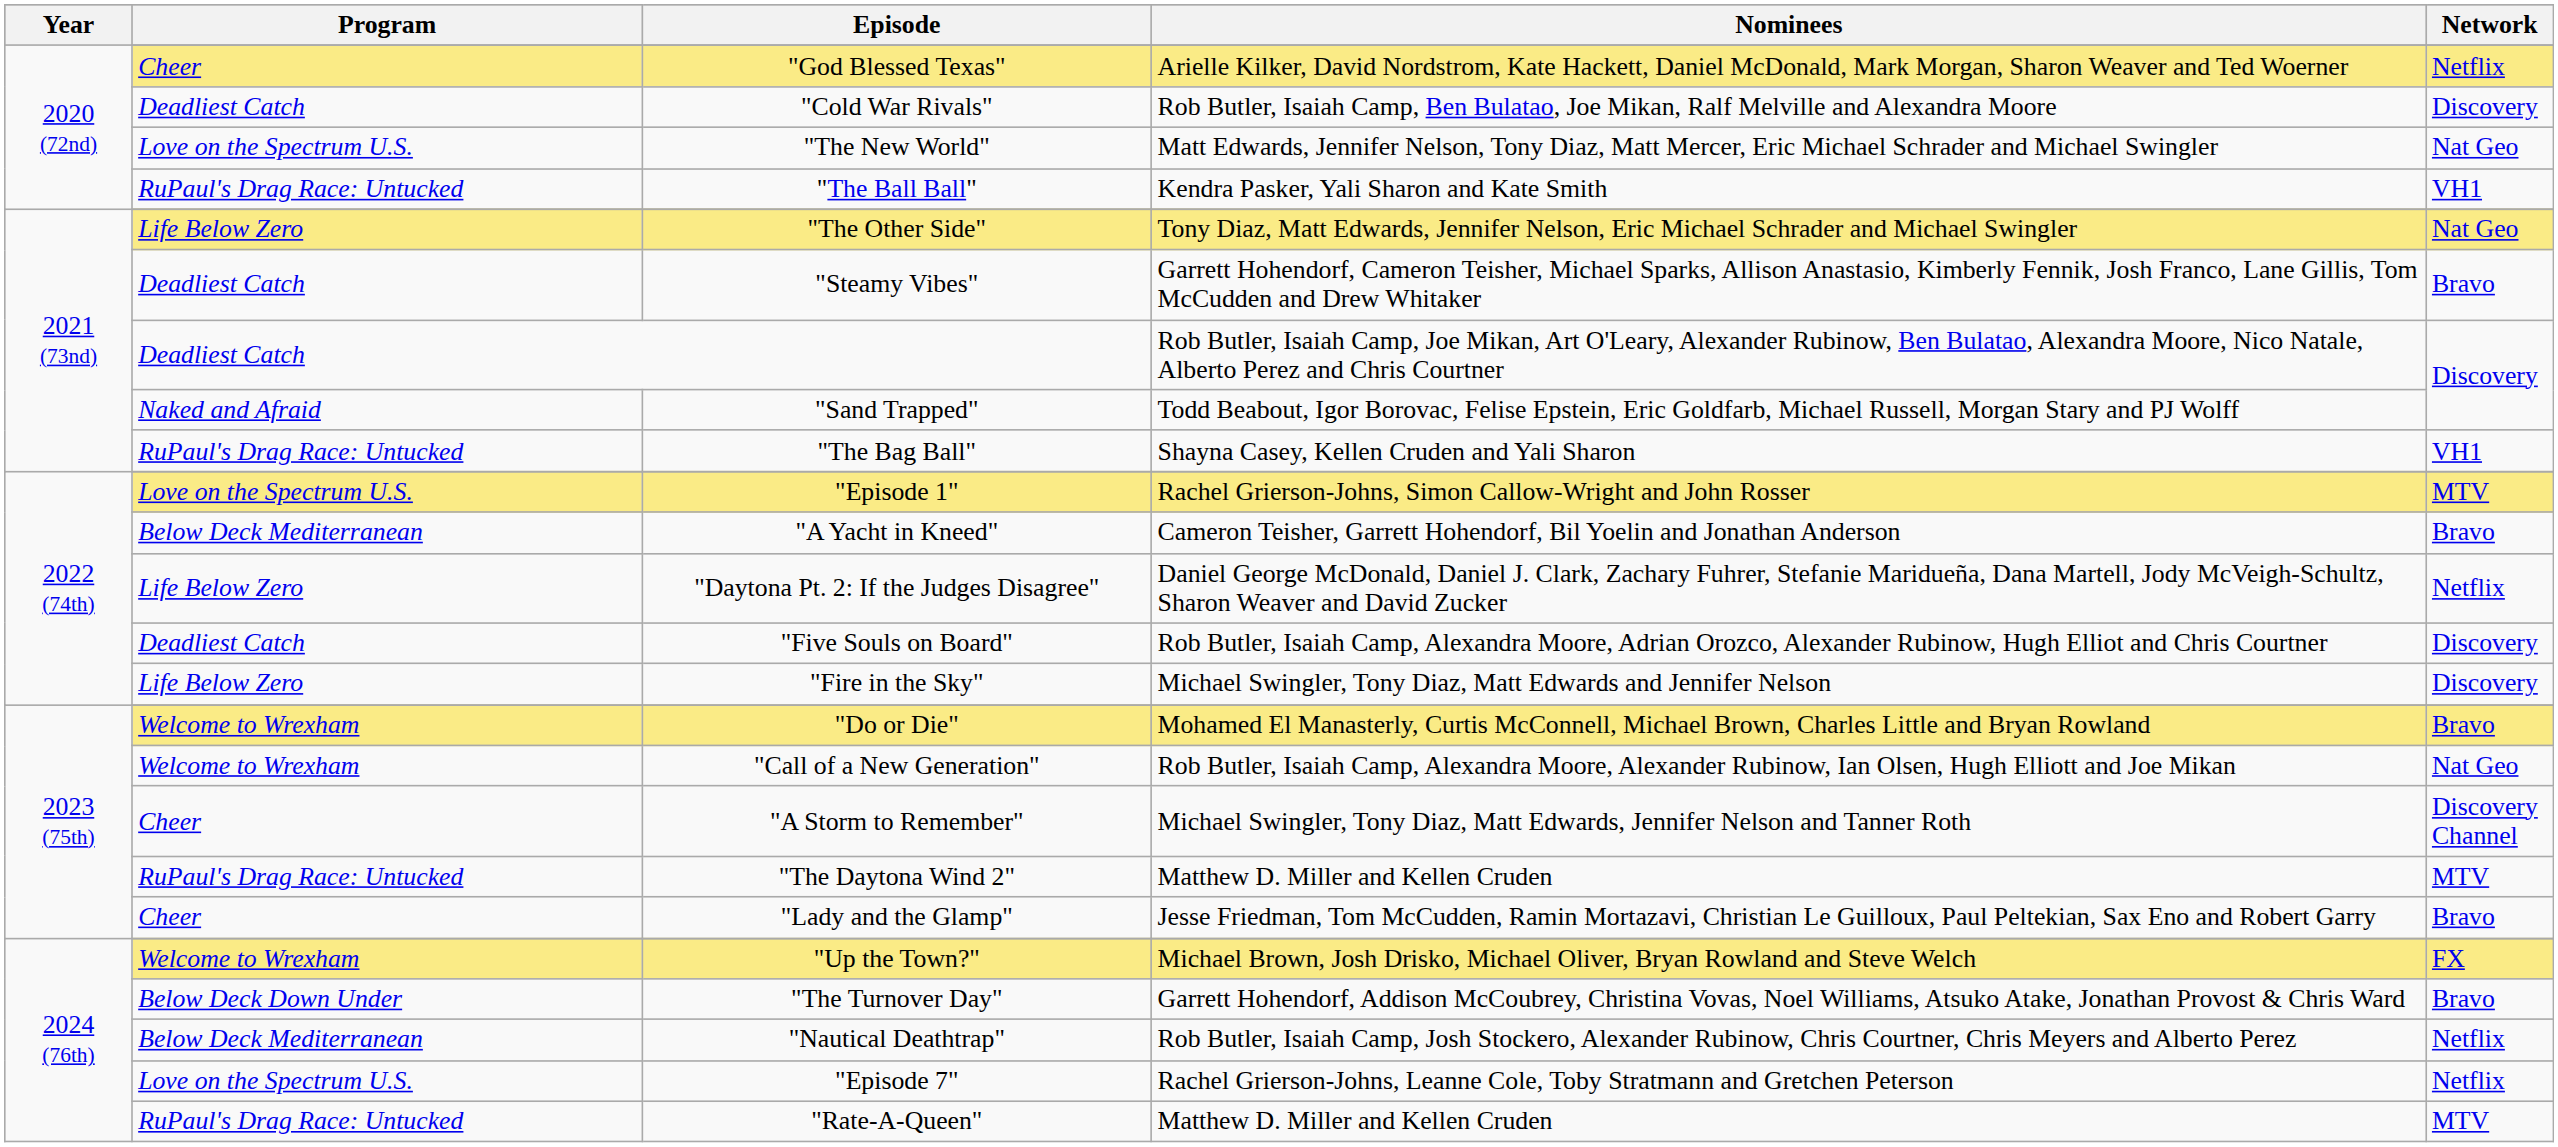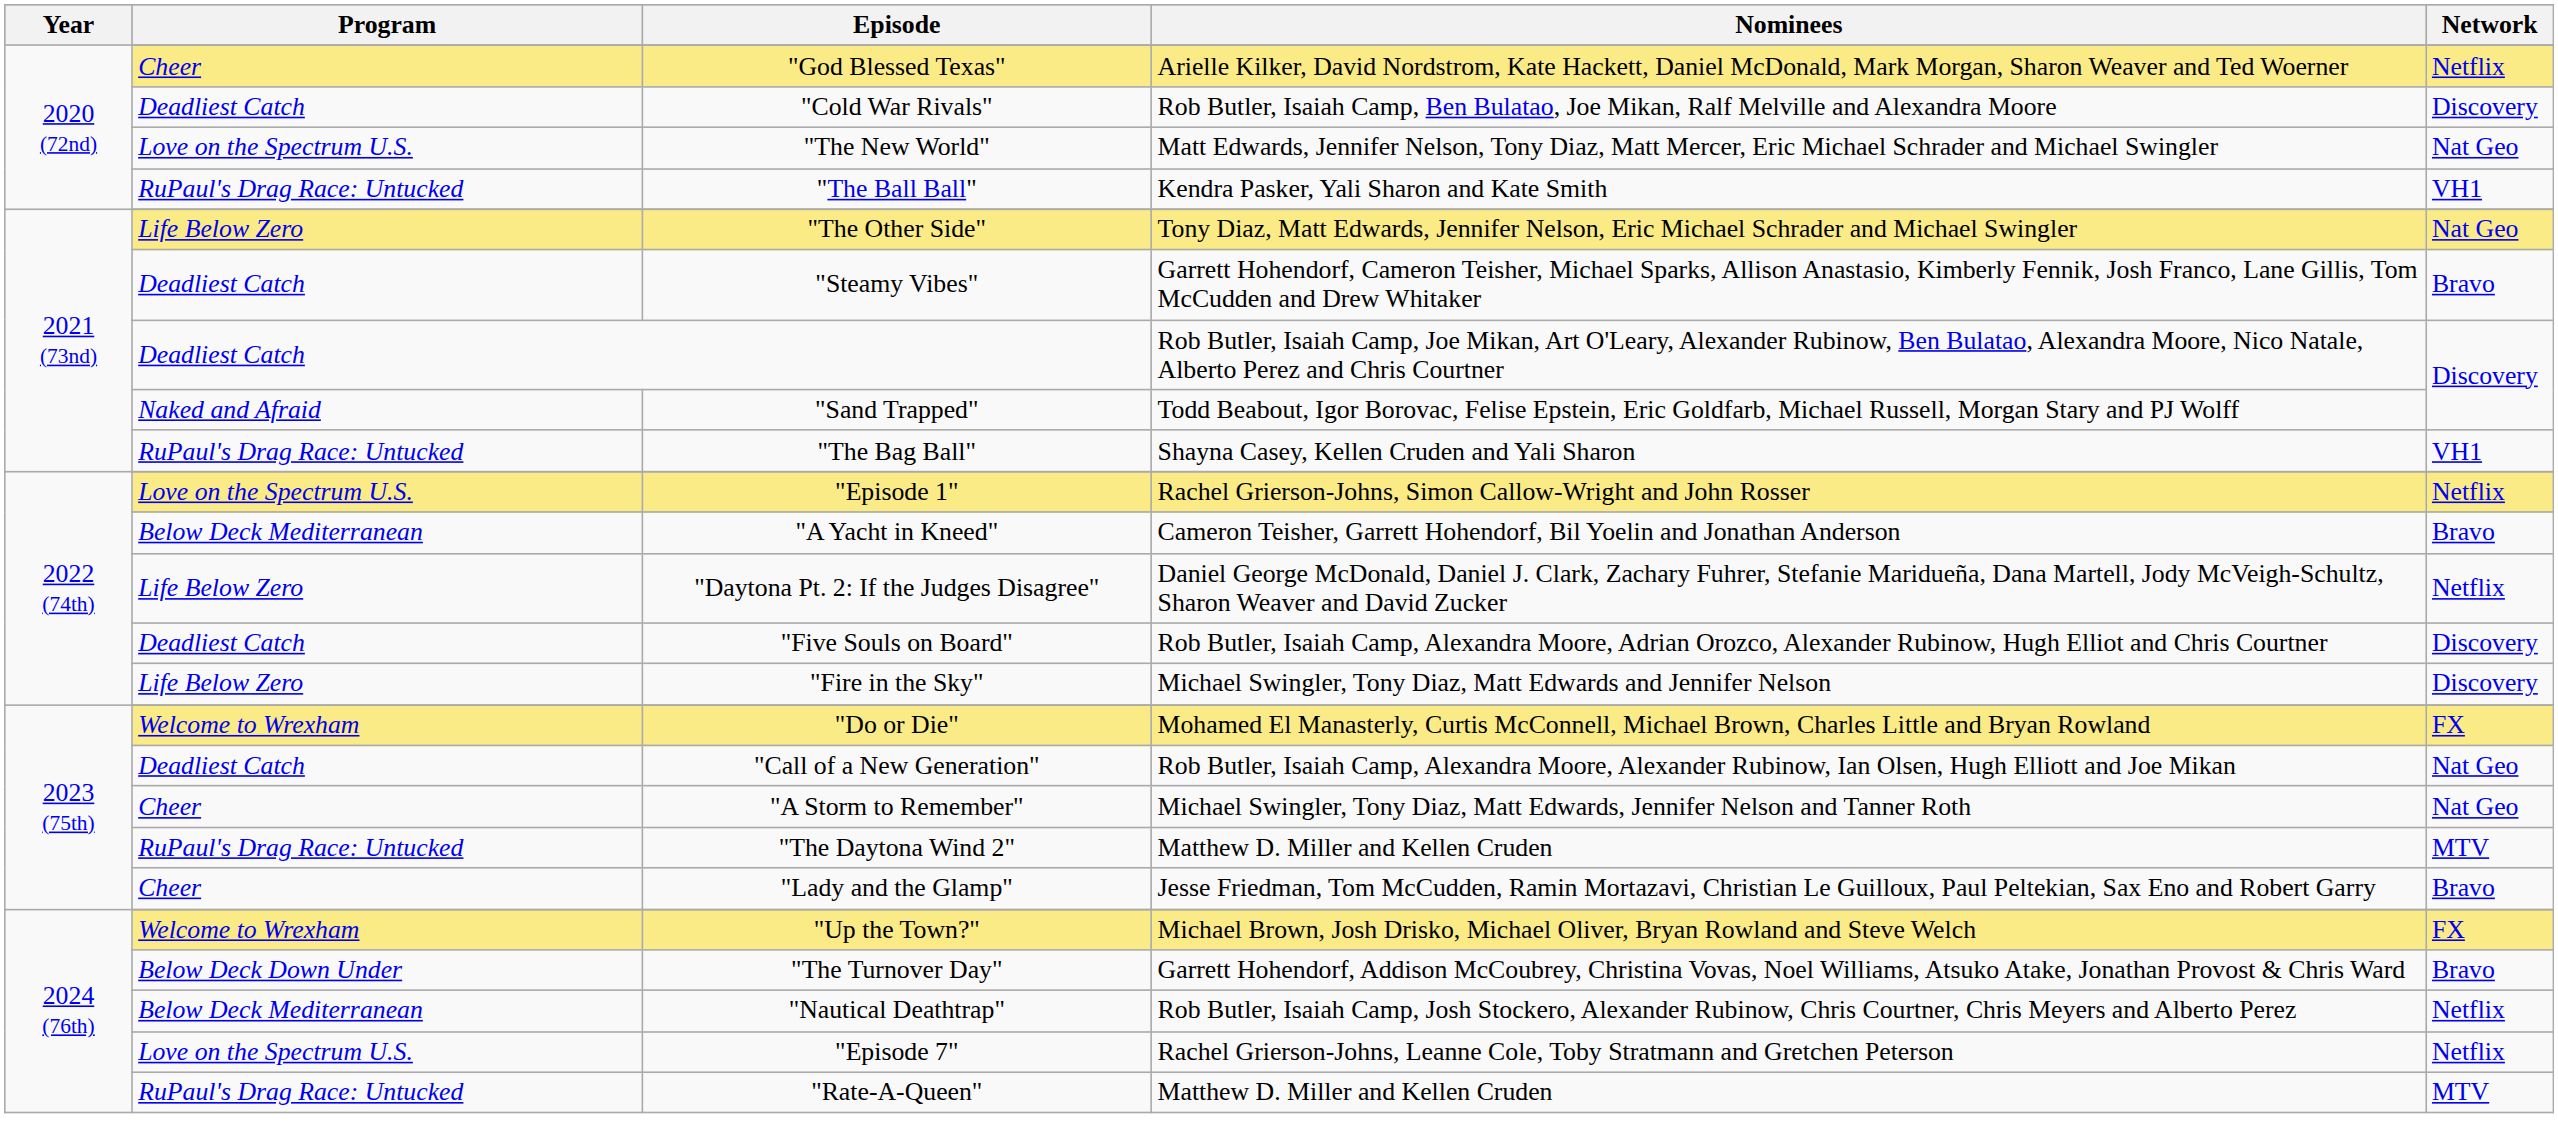(2461, 491) MTV -> (2468, 491) Netflix
(2463, 724) Bravo -> (2448, 724) FX
(249, 765) Welcome to Wrexham -> (222, 765) Deadliest Catch
(2485, 820) Discovery Channel -> (2475, 806) Nat Geo
